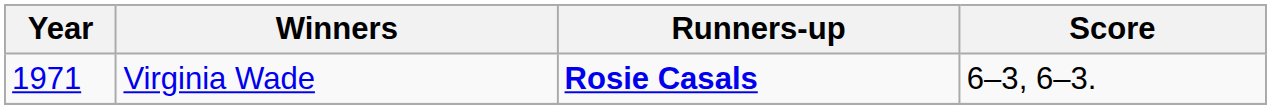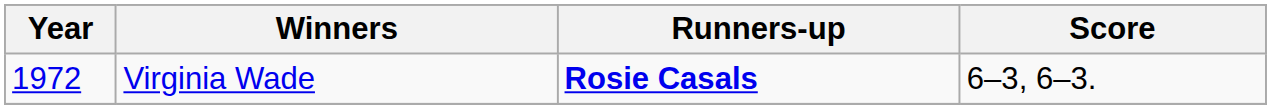(47, 78) 1971 -> (47, 78) 1972
